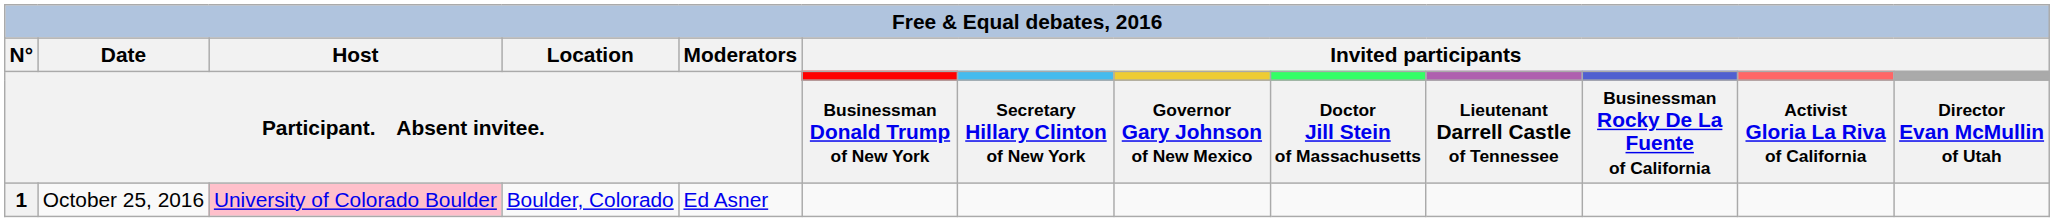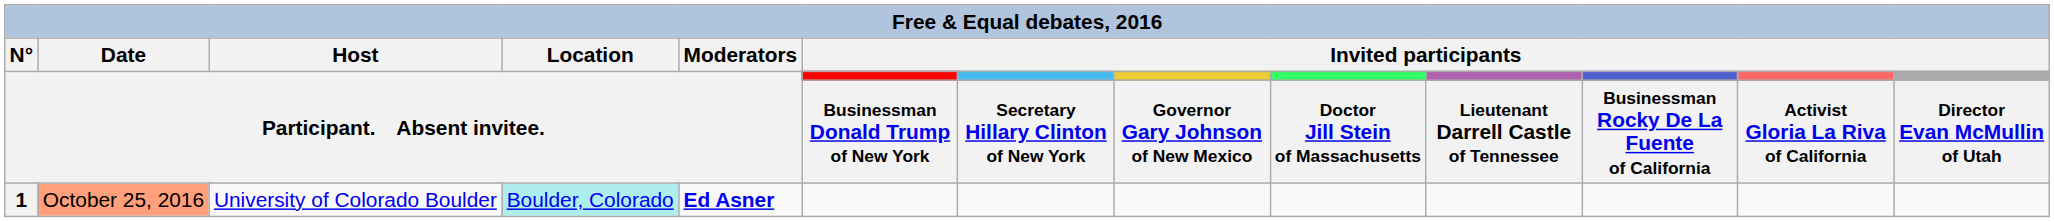(123, 200) no background -> (123, 200) lightsalmon background
(355, 200) pink background -> (355, 200) no background
(590, 200) no background -> (590, 200) paleturquoise background
(726, 200) normal -> (729, 200) bold
